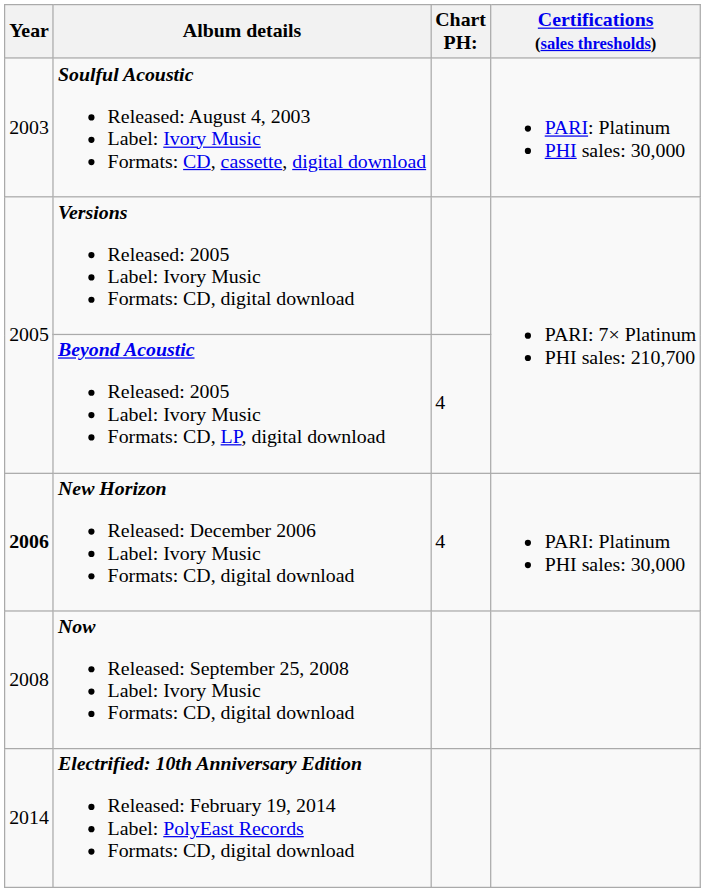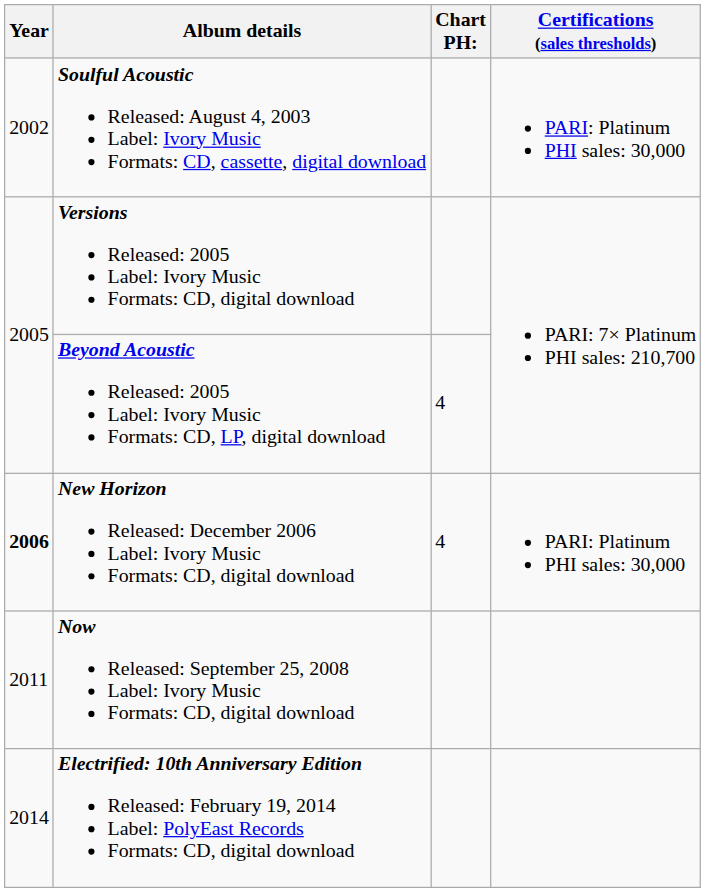(29, 127) 2003 -> (29, 127) 2002
(29, 679) 2008 -> (29, 679) 2011
